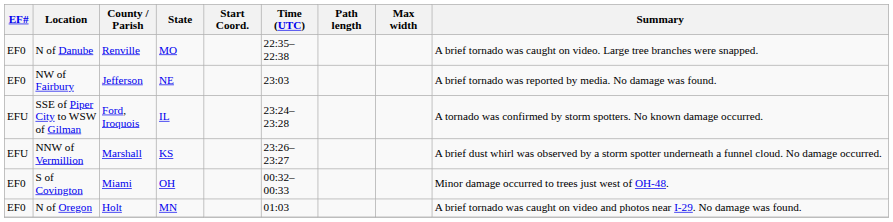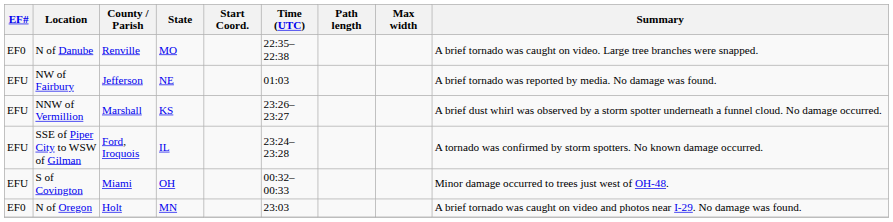(16, 80) EF0 -> (18, 80) EFU
(276, 80) 23:03 -> (276, 80) 01:03
rows swapped: (66, 117) <-> (59, 153)
(16, 184) EF0 -> (18, 184) EFU
(276, 208) 01:03 -> (276, 208) 23:03
